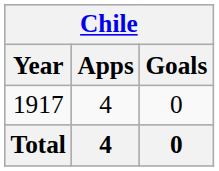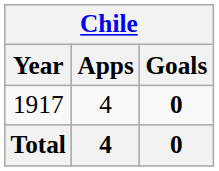(176, 104) normal -> (176, 104) bold
